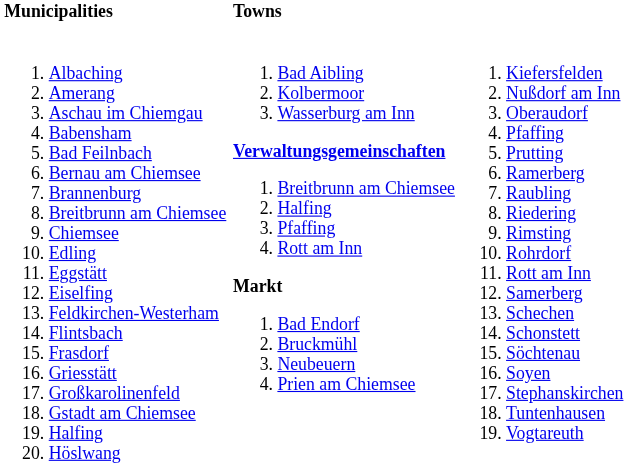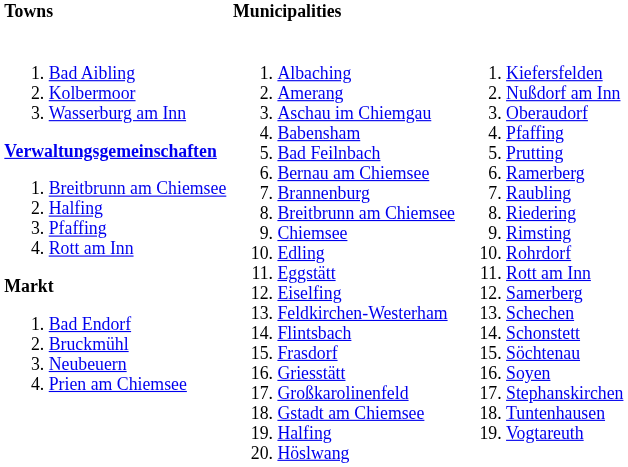columns swapped: (257, 11) <-> (59, 11)
